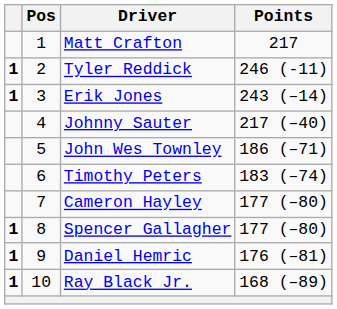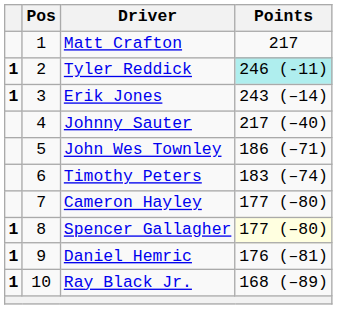(284, 71) no background -> (284, 71) paleturquoise background
(284, 230) no background -> (284, 230) lightyellow background
